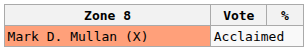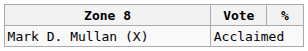(78, 36) lightsalmon background -> (78, 36) no background
